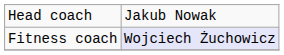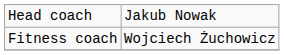(200, 39) lavender background -> (200, 39) no background
